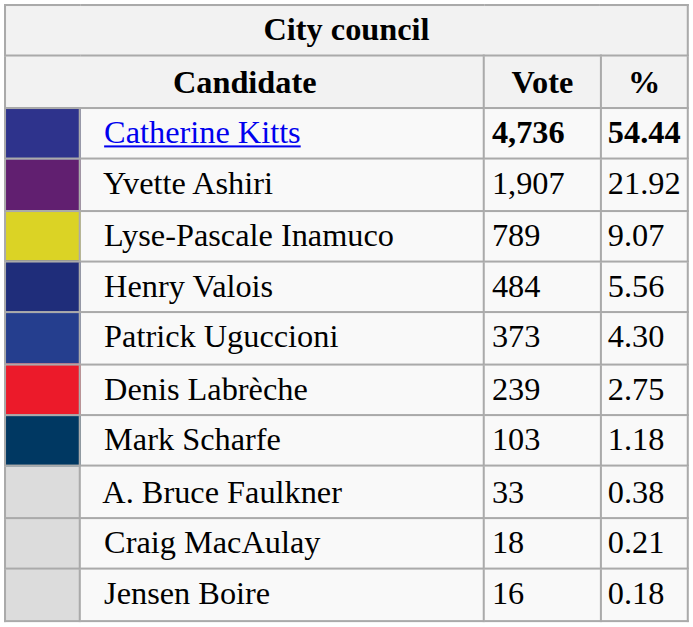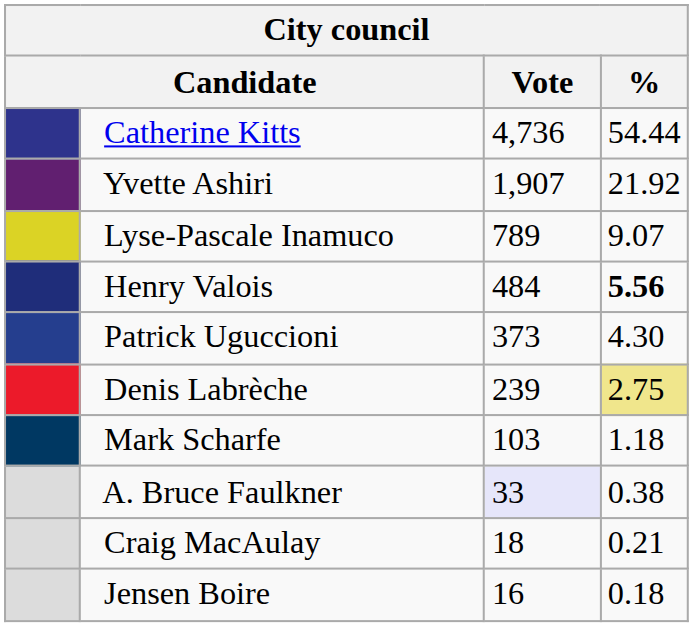(528, 132) bold -> (528, 132) normal
(644, 132) bold -> (644, 132) normal
(636, 286) normal -> (636, 286) bold
(636, 388) no background -> (636, 388) khaki background
(508, 491) no background -> (508, 491) lavender background
